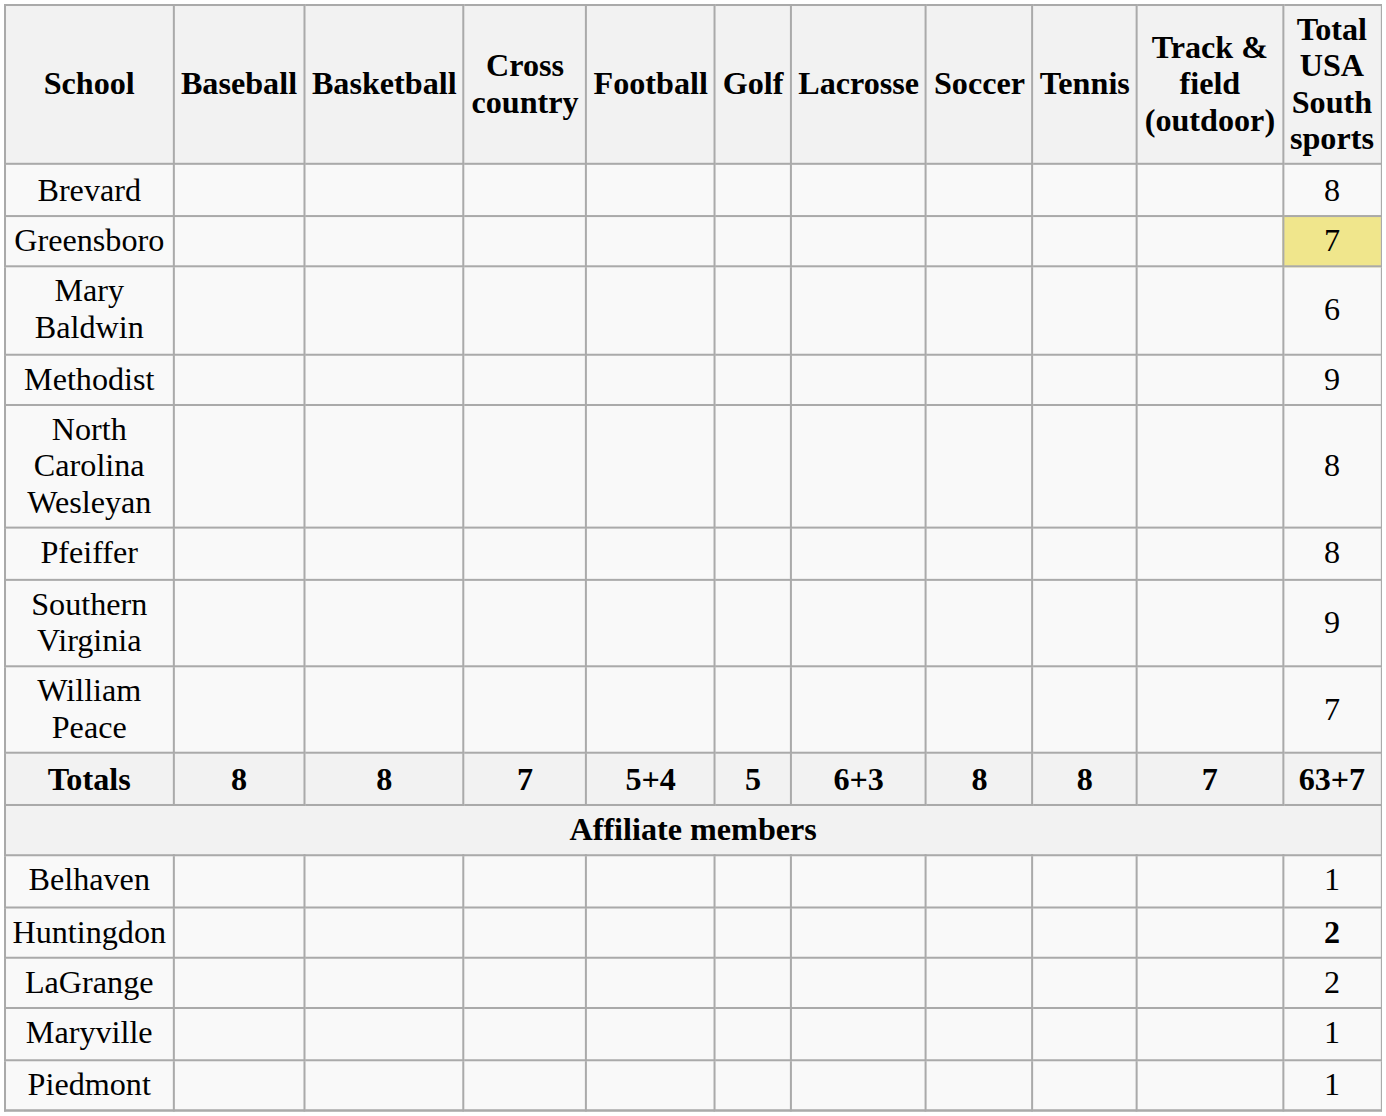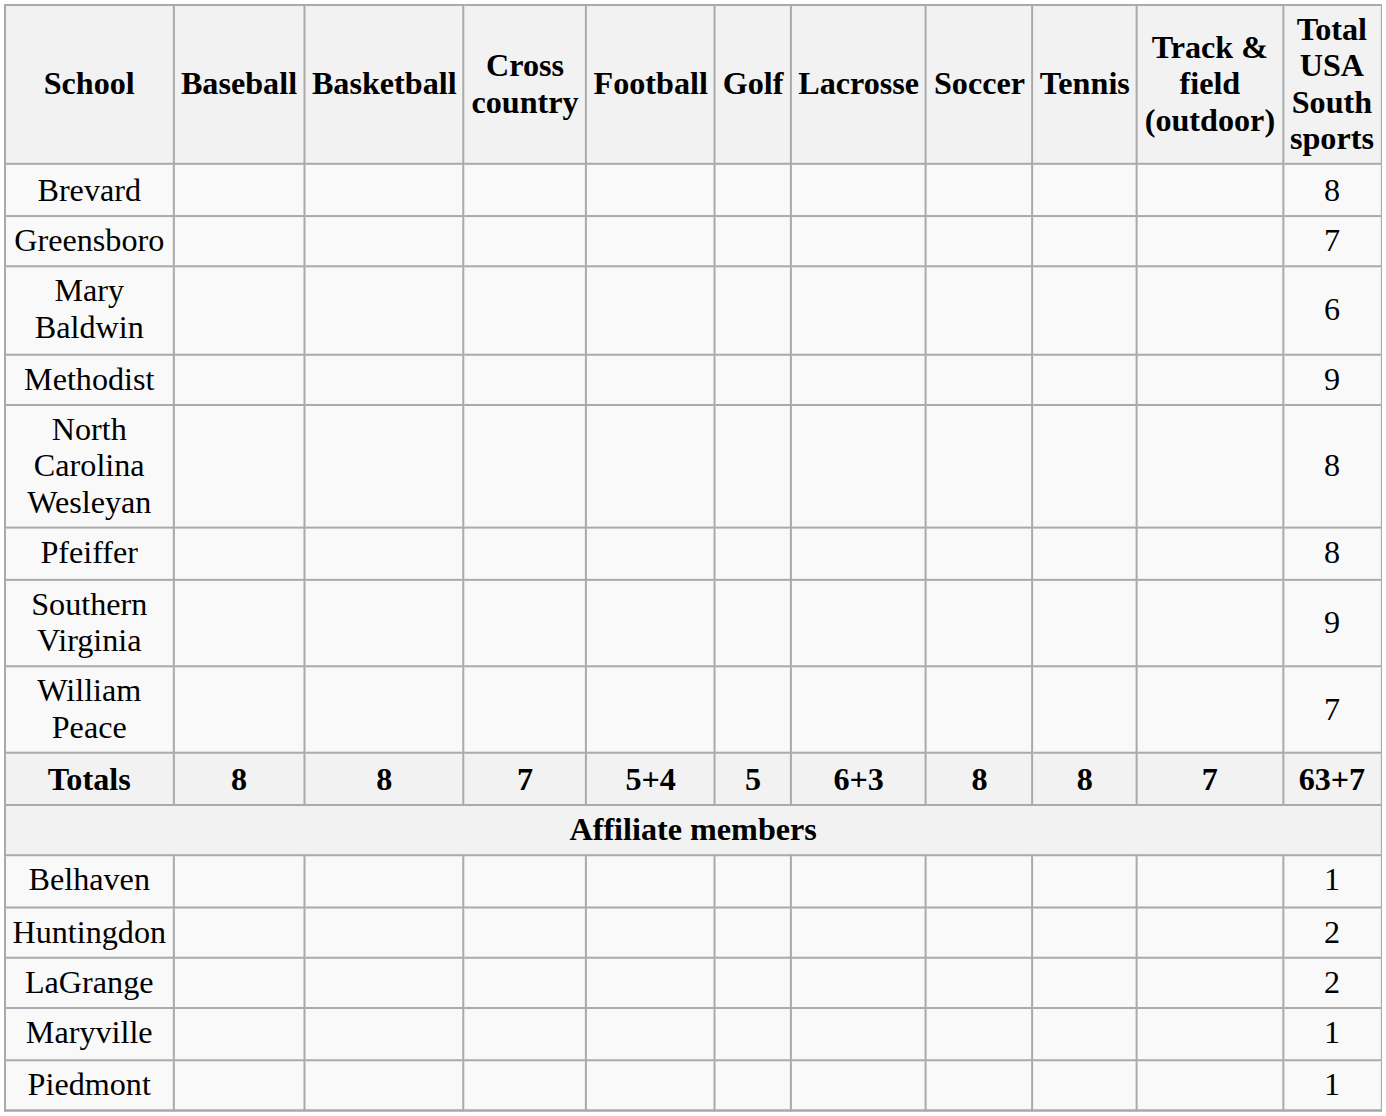(1332, 240) khaki background -> (1332, 240) no background
(1332, 931) bold -> (1332, 931) normal
